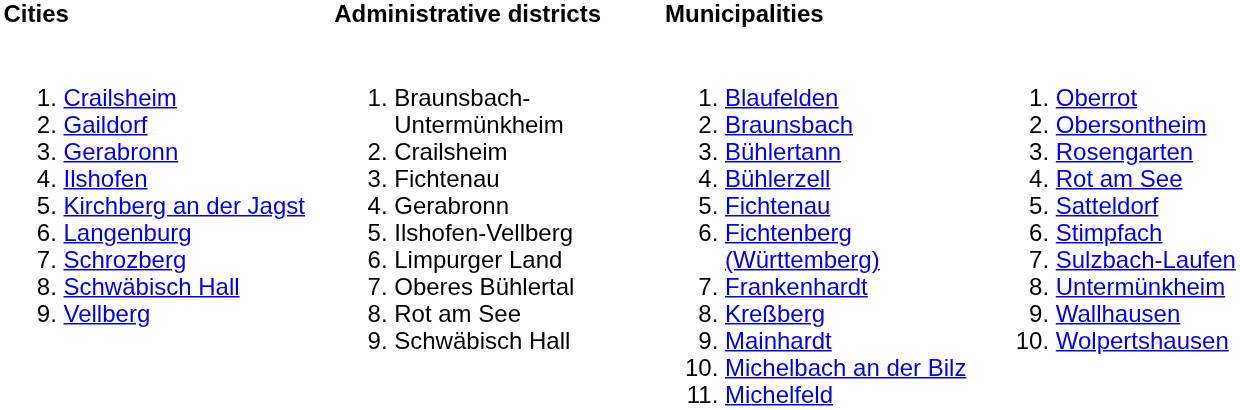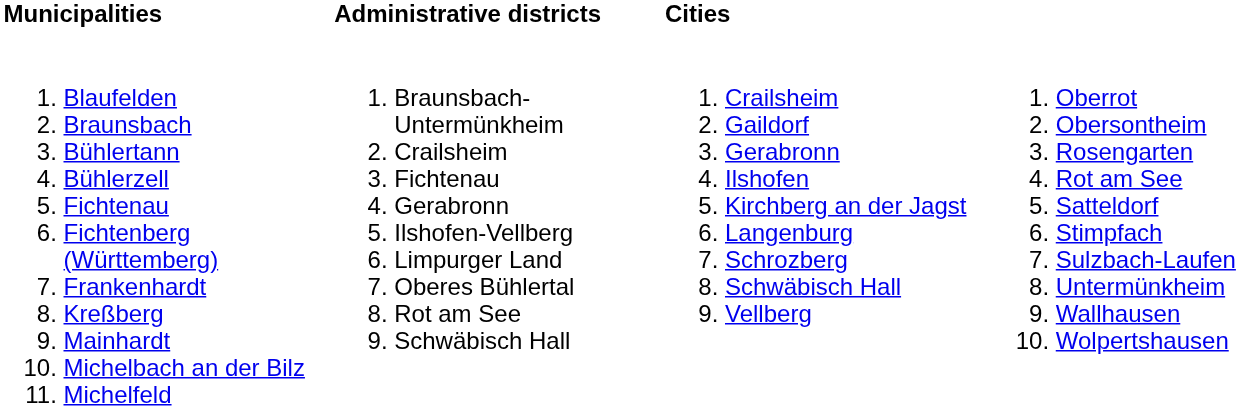columns swapped: (36, 13) <-> (744, 13)
